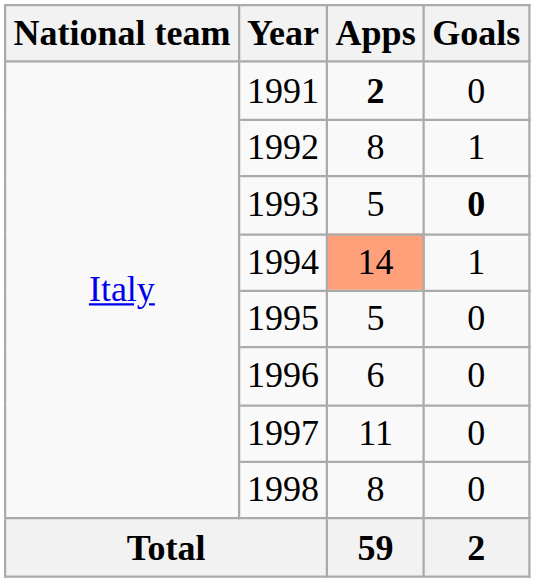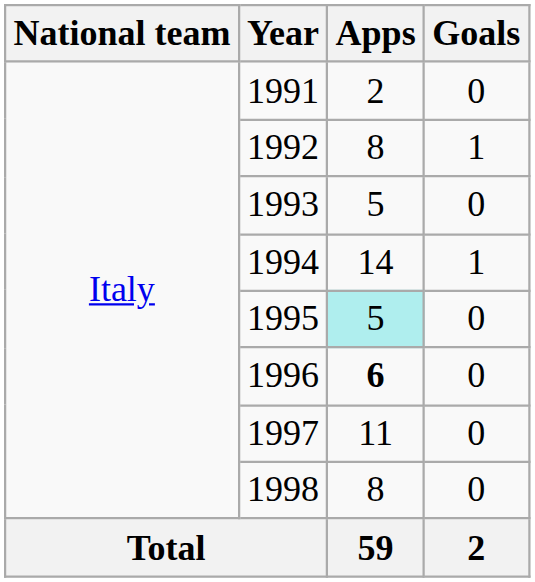(376, 90) bold -> (376, 90) normal
(476, 204) bold -> (476, 204) normal
(376, 261) lightsalmon background -> (376, 261) no background
(376, 318) no background -> (376, 318) paleturquoise background
(376, 375) normal -> (376, 375) bold
